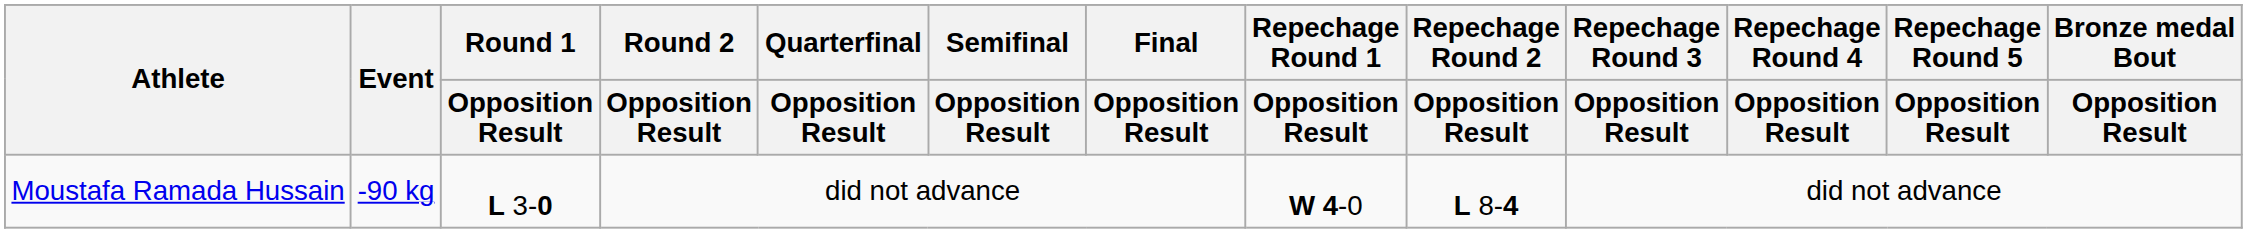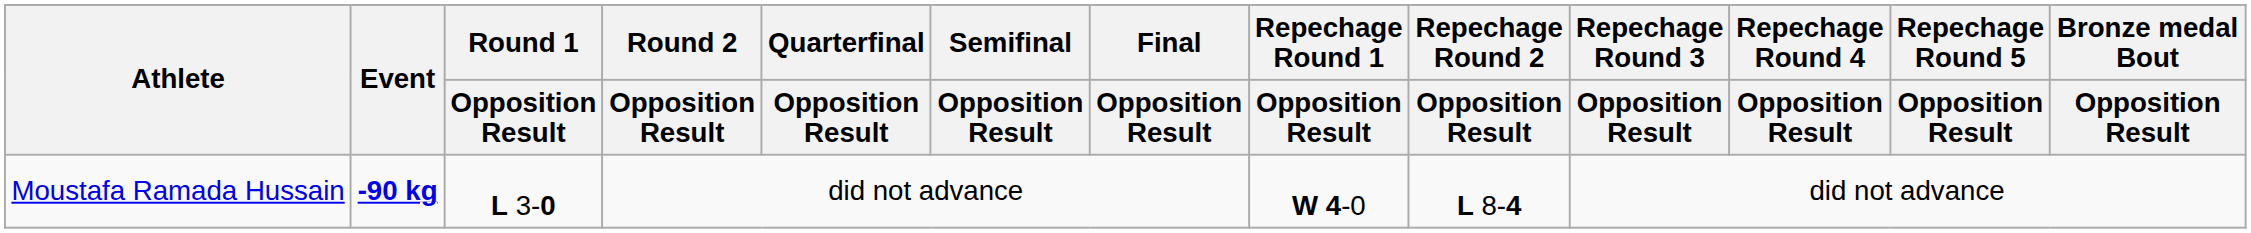(396, 191) normal -> (398, 191) bold
